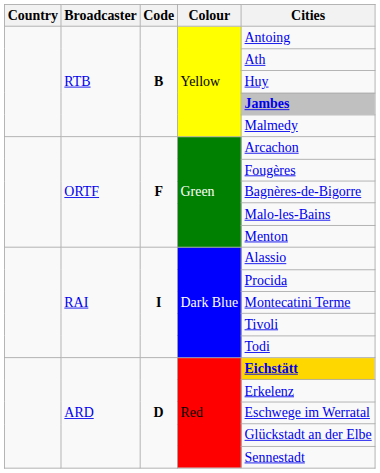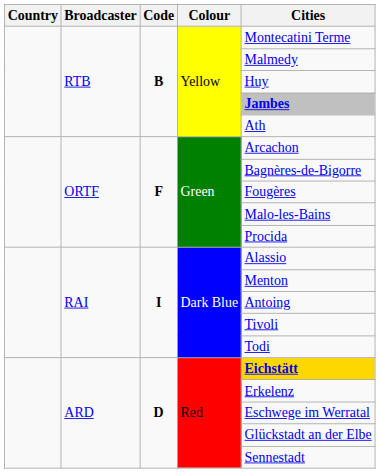(267, 37) Antoing -> (297, 37) Montecatini Terme
(255, 59) Ath -> (271, 59) Malmedy
(271, 125) Malmedy -> (255, 125) Ath
(270, 170) Fougères -> (303, 170) Bagnères-de-Bigorre
(303, 192) Bagnères-de-Bigorre -> (270, 192) Fougères
(266, 236) Menton -> (266, 236) Procida
(266, 280) Procida -> (266, 280) Menton
(297, 302) Montecatini Terme -> (267, 302) Antoing
